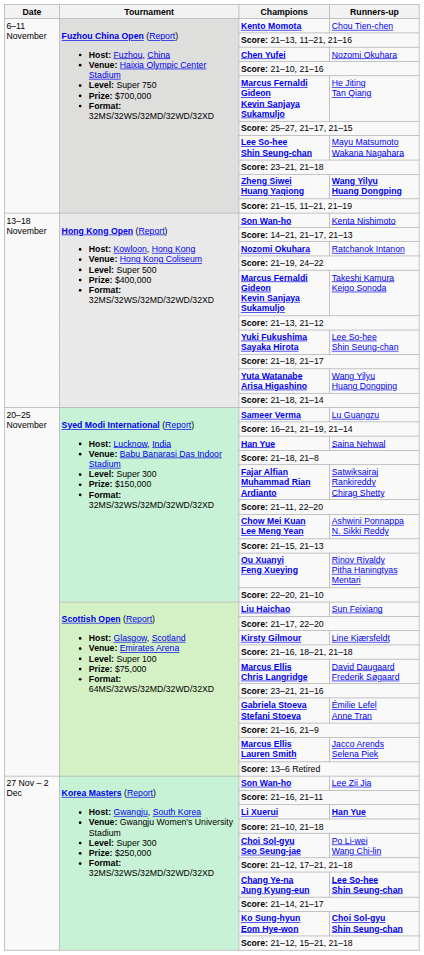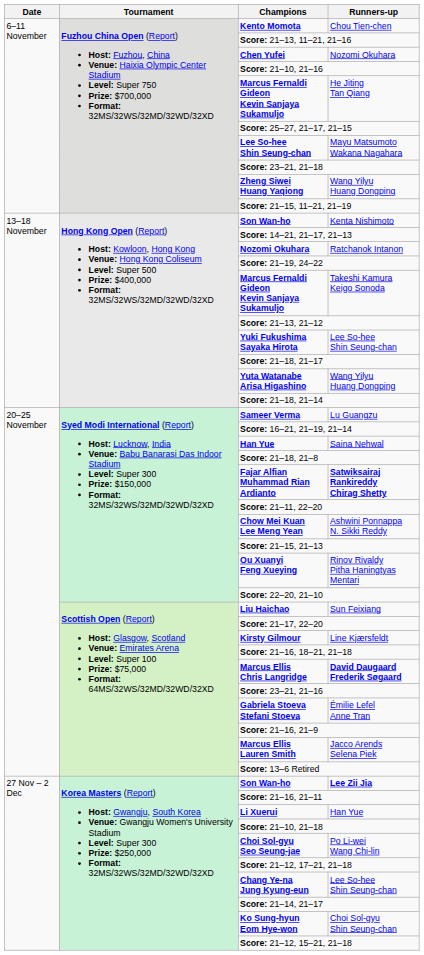(367, 186) bold -> (363, 186) normal
(358, 482) normal -> (358, 482) bold
(366, 671) normal -> (366, 671) bold
(352, 783) normal -> (351, 783) bold
(349, 812) bold -> (347, 812) normal
(367, 884) bold -> (363, 884) normal
(367, 923) bold -> (363, 923) normal
